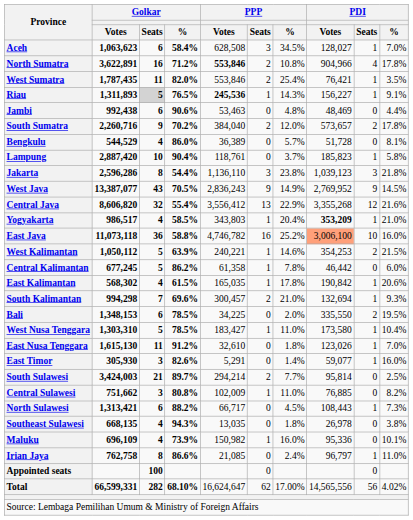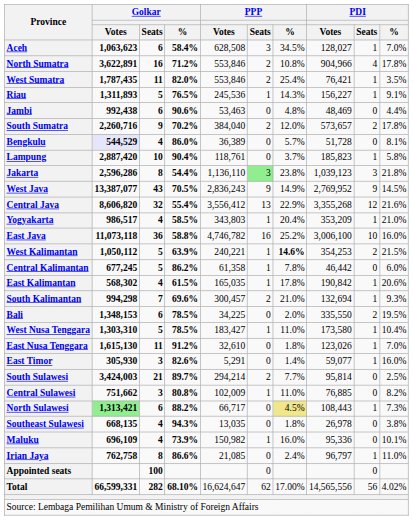(230, 64) bold -> (230, 64) normal
(160, 95) lightgrey background -> (160, 95) no background
(230, 95) bold -> (230, 95) normal
(122, 142) no background -> (122, 142) lavender background
(268, 173) no background -> (268, 173) lightgreen background
(336, 220) bold -> (336, 220) normal
(333, 236) lightsalmon background -> (333, 236) no background
(292, 252) normal -> (291, 252) bold
(118, 409) no background -> (118, 409) lightgreen background
(295, 409) no background -> (295, 409) khaki background
